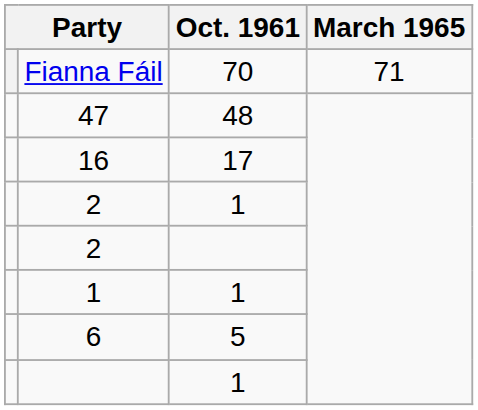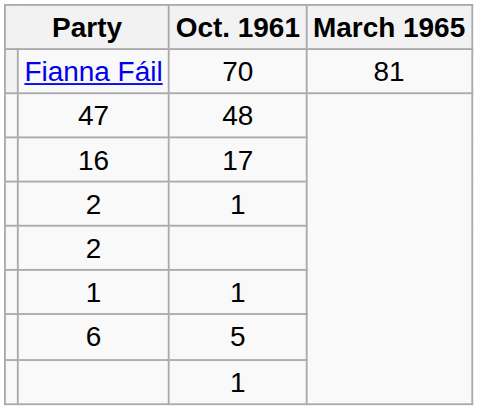(389, 72) 71 -> (389, 72) 81
